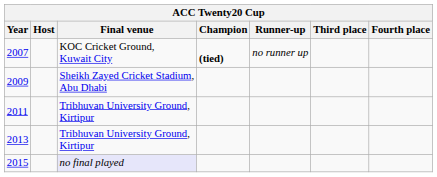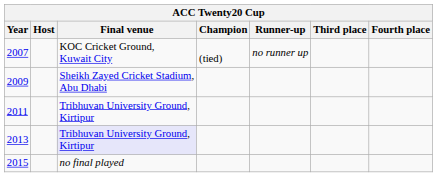(211, 59) bold -> (211, 59) normal
(125, 140) no background -> (125, 140) lavender background
(92, 163) lavender background -> (92, 163) no background
